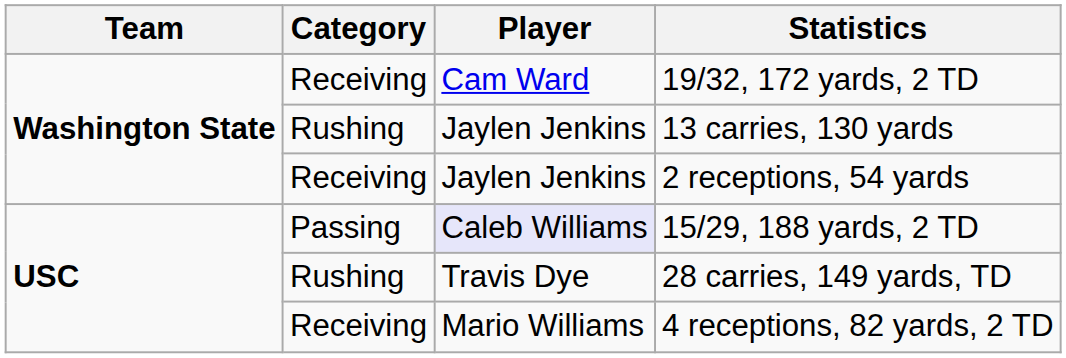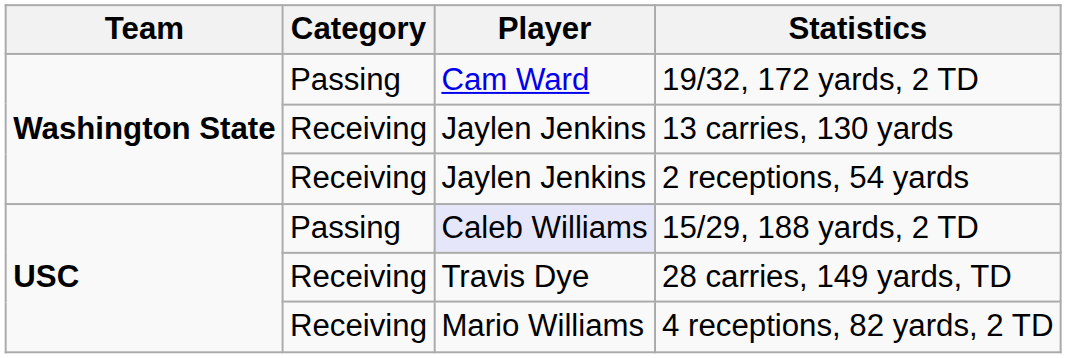(358, 78) Receiving -> (345, 78) Passing
(347, 128) Rushing -> (358, 128) Receiving
(347, 276) Rushing -> (358, 276) Receiving
